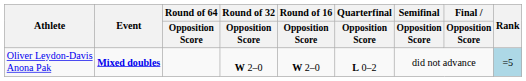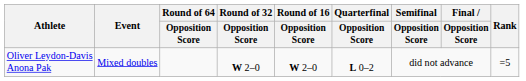(129, 62) bold -> (127, 62) normal
(508, 62) lightblue background -> (505, 62) no background
